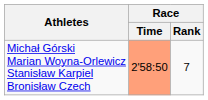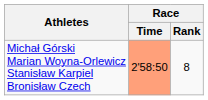(187, 68) 7 -> (187, 68) 8
